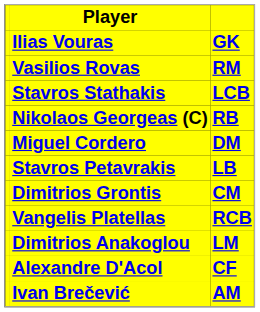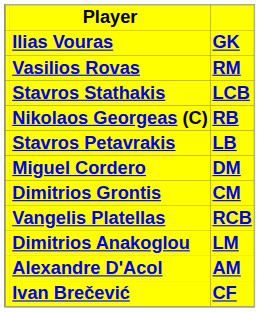rows swapped: (94, 168) <-> (79, 143)
(225, 268) CF -> (227, 268) AM
(227, 293) AM -> (225, 293) CF
